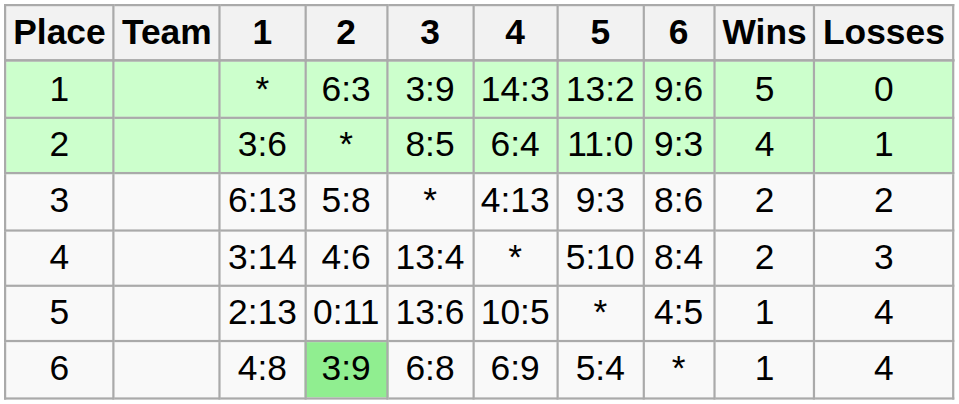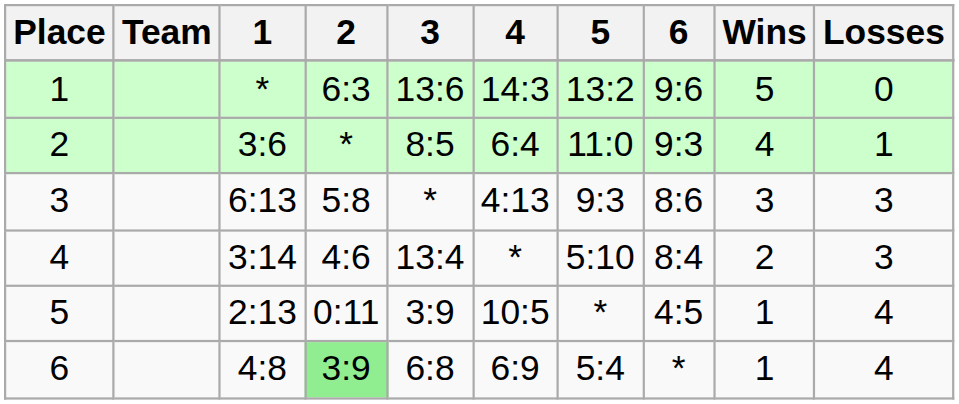(430, 88) 3:9 -> (430, 88) 13:6
(765, 200) 2 -> (765, 200) 3
(884, 200) 2 -> (884, 200) 3
(430, 312) 13:6 -> (430, 312) 3:9
